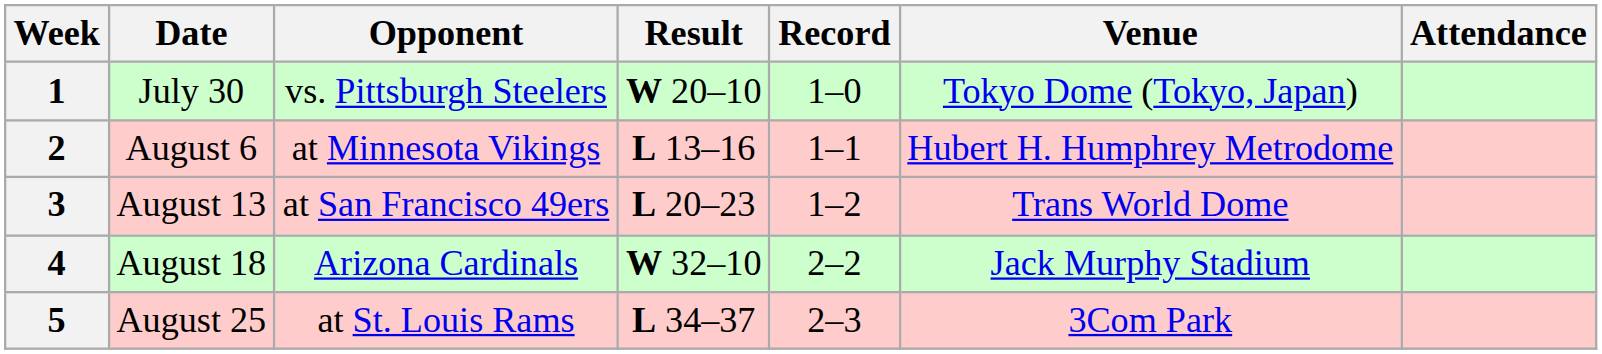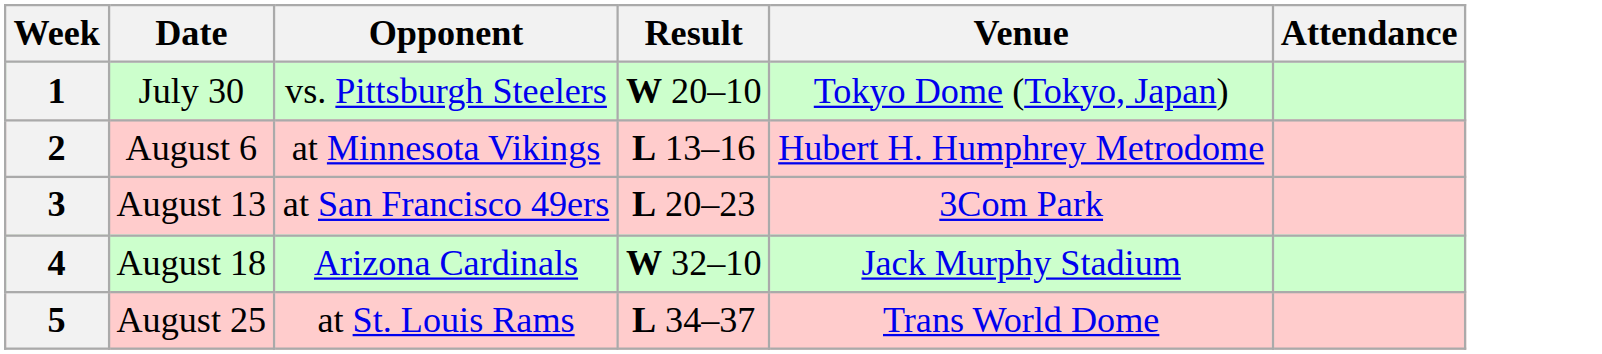- column: (834, 33)
(1150, 205) Trans World Dome -> (1021, 205) 3Com Park
(1150, 319) 3Com Park -> (1021, 319) Trans World Dome
